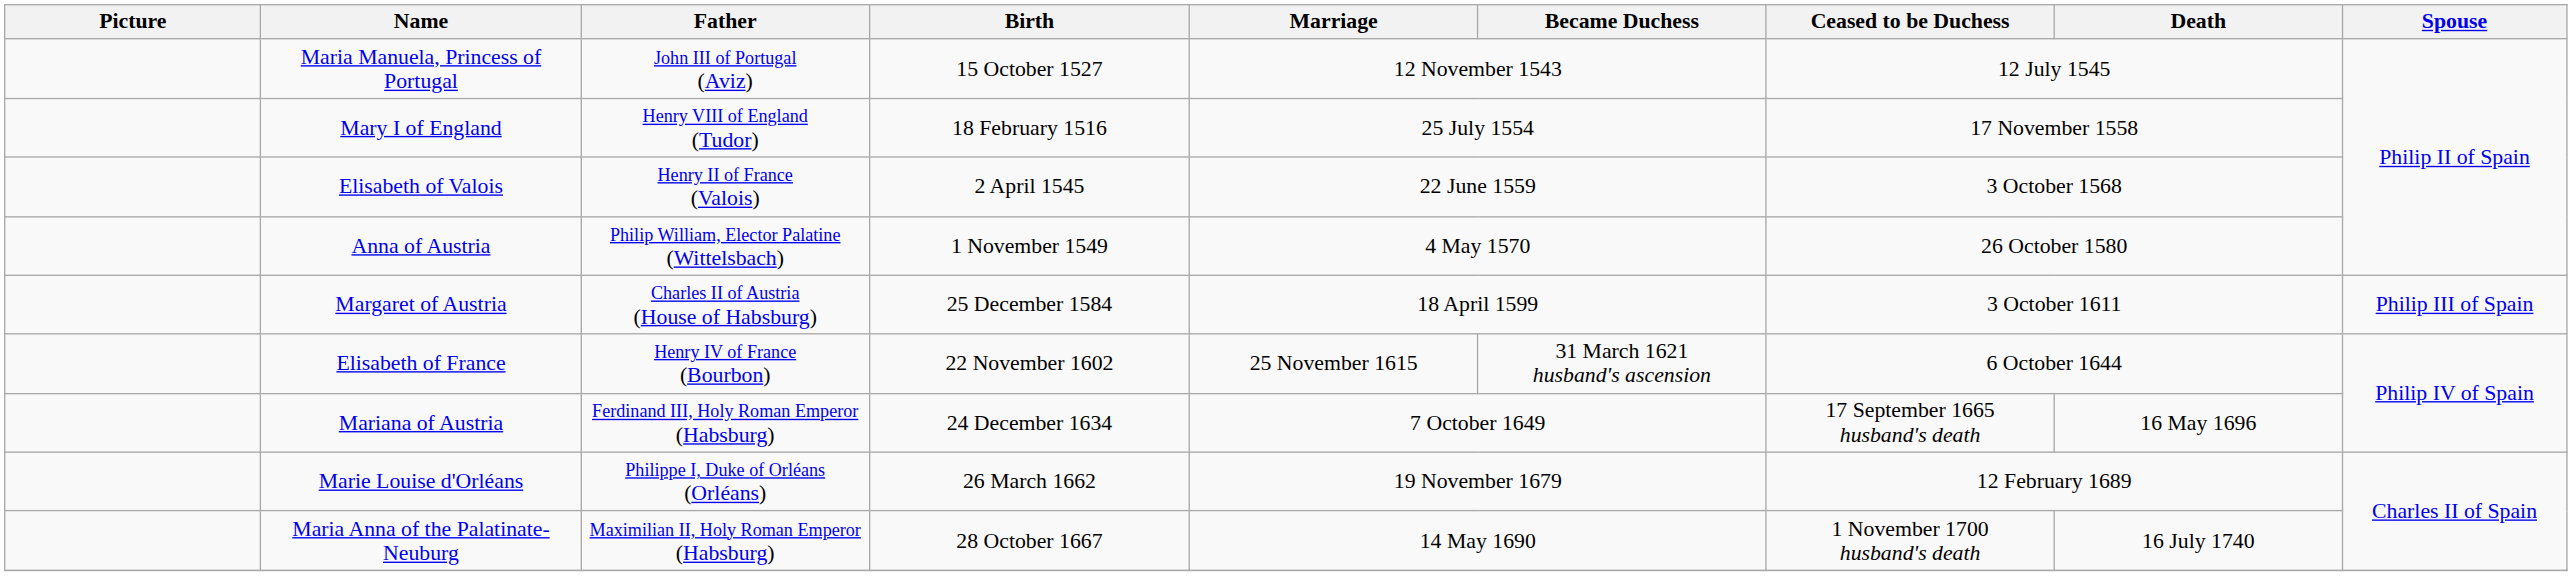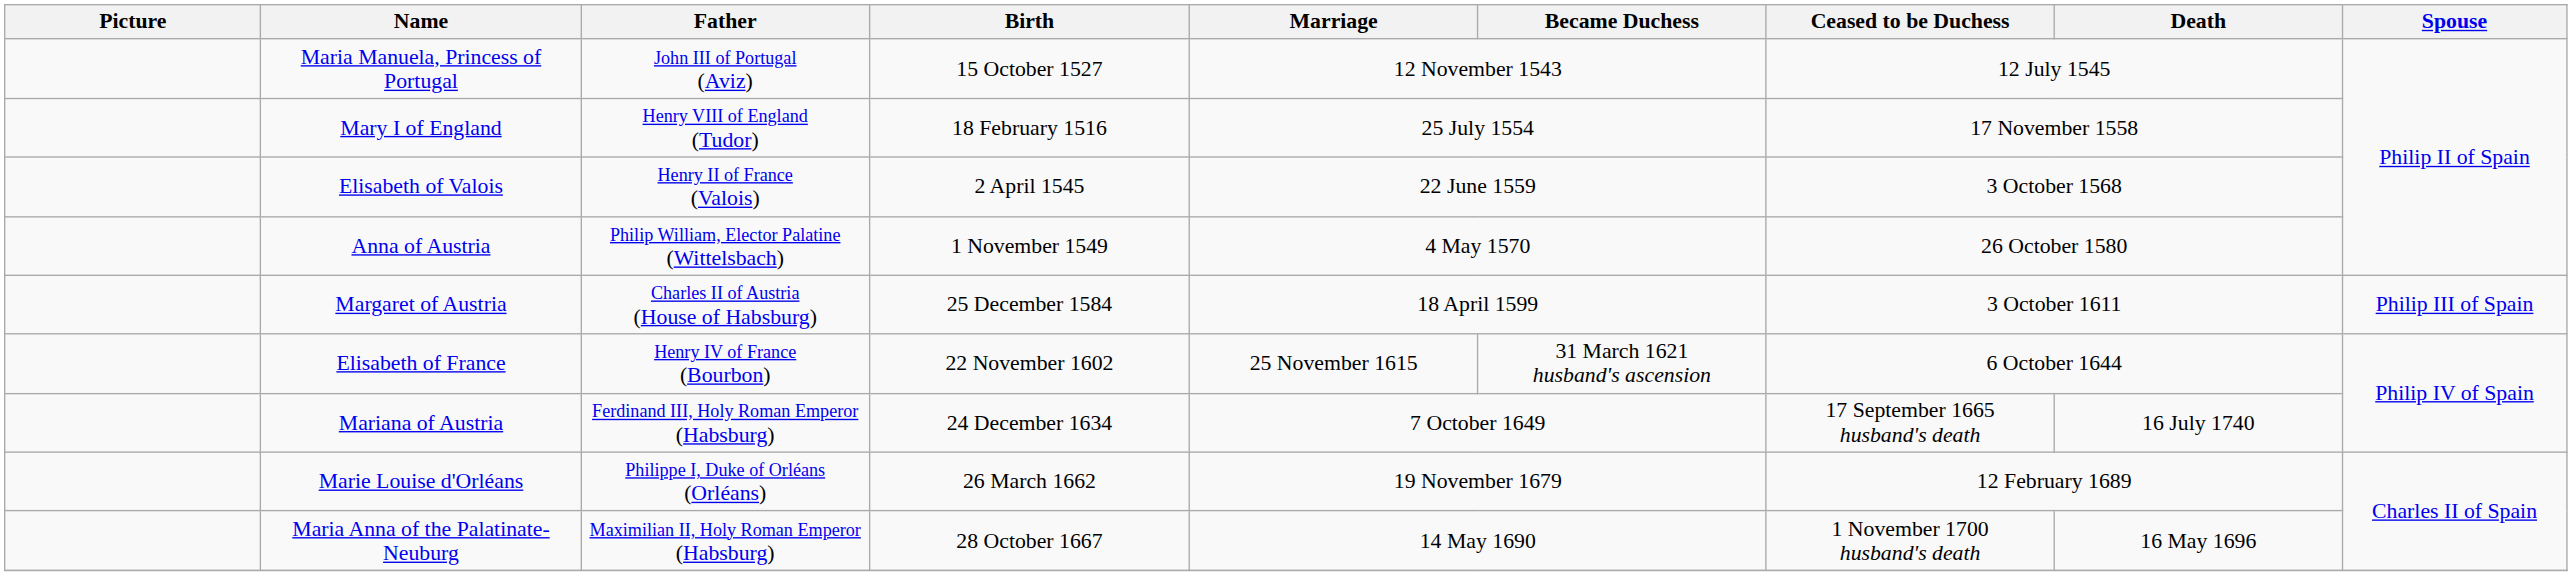(2198, 422) 16 May 1696 -> (2198, 422) 16 July 1740
(2198, 540) 16 July 1740 -> (2198, 540) 16 May 1696
